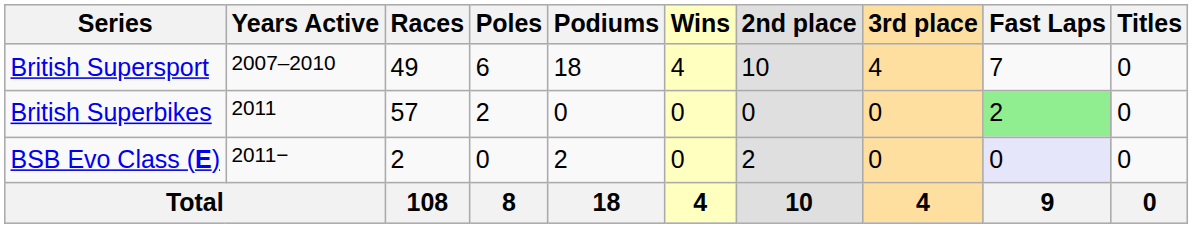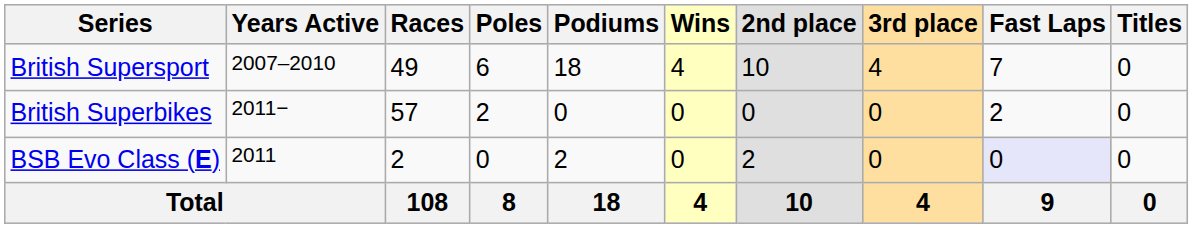(254, 108) 2011 -> (260, 108) 2011−
(996, 113) lightgreen background -> (996, 113) no background
(260, 154) 2011− -> (254, 154) 2011
